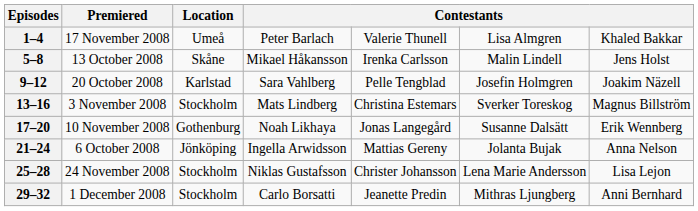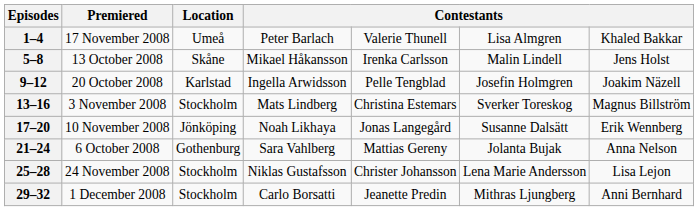(297, 83) Sara Vahlberg -> (297, 83) Ingella Arwidsson
(208, 127) Gothenburg -> (208, 127) Jönköping
(208, 150) Jönköping -> (208, 150) Gothenburg
(297, 150) Ingella Arwidsson -> (297, 150) Sara Vahlberg
